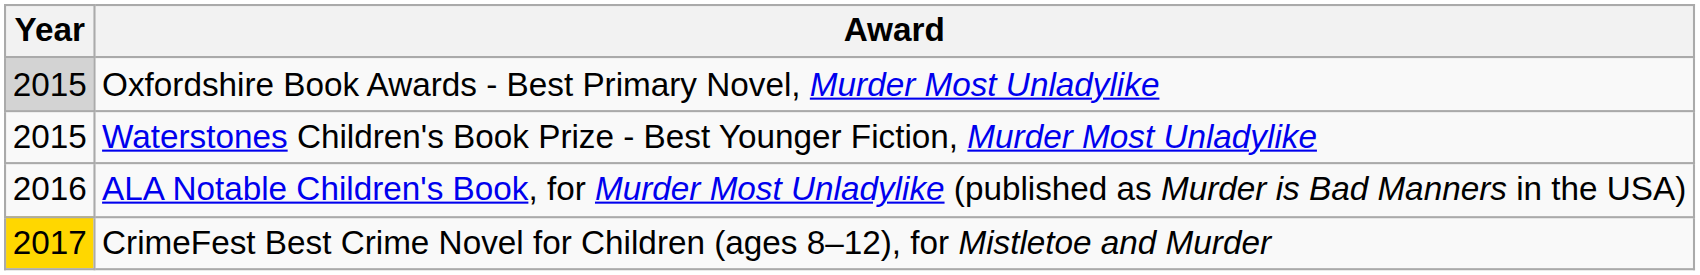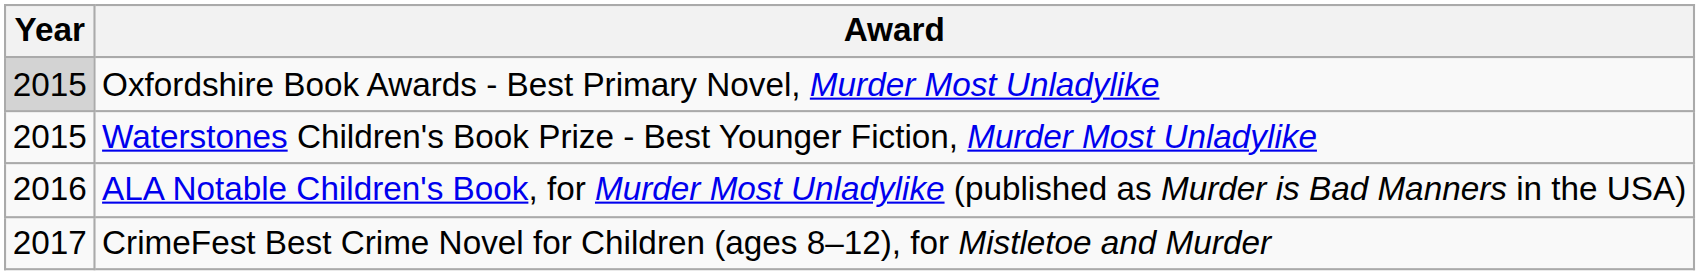(50, 242) gold background -> (50, 242) no background
